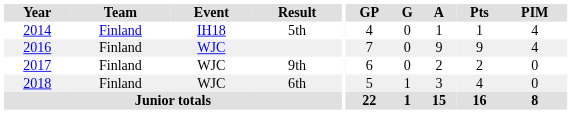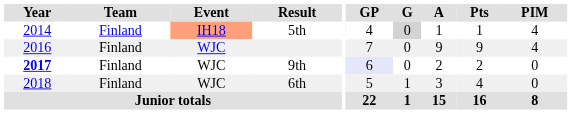(211, 30) no background -> (211, 30) lightsalmon background
(407, 30) no background -> (407, 30) lightgrey background
(37, 65) normal -> (37, 65) bold
(369, 65) no background -> (369, 65) lavender background
